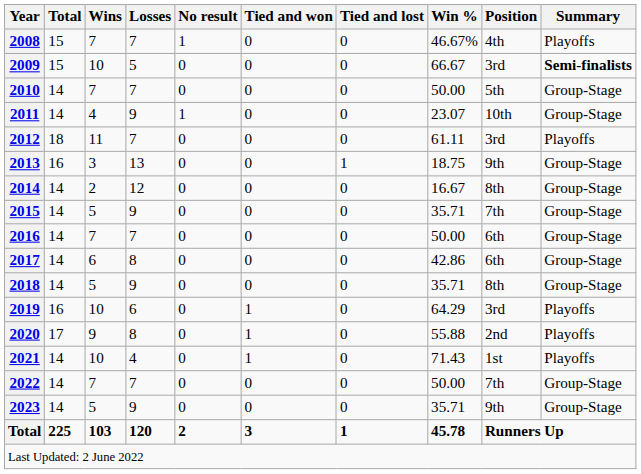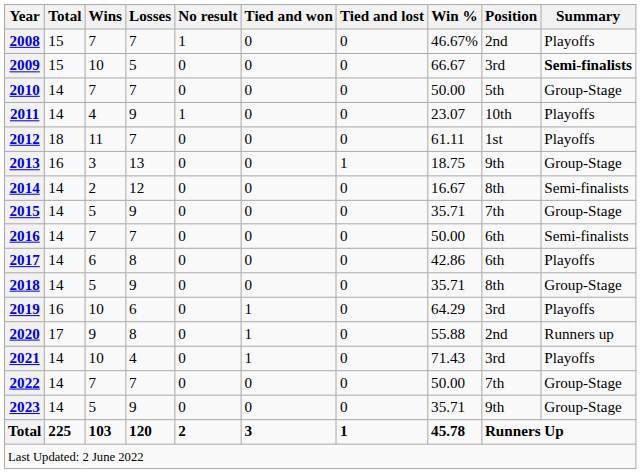(495, 40) 4th -> (496, 40) 2nd
(583, 114) Group-Stage -> (569, 114) Playoffs
(495, 138) 3rd -> (494, 138) 1st
(583, 187) Group-Stage -> (586, 187) Semi-finalists
(583, 236) Group-Stage -> (586, 236) Semi-finalists
(583, 260) Group-Stage -> (569, 260) Playoffs
(569, 333) Playoffs -> (579, 333) Runners up
(494, 358) 1st -> (495, 358) 3rd
